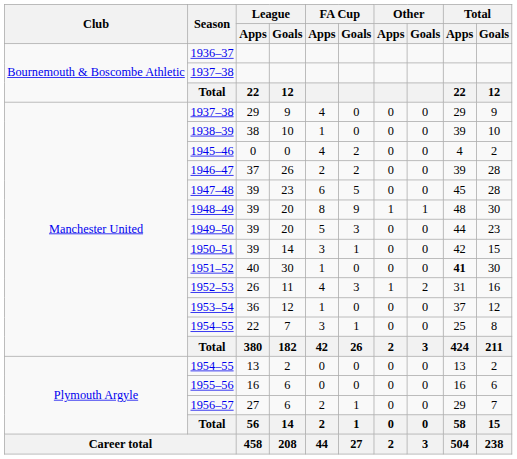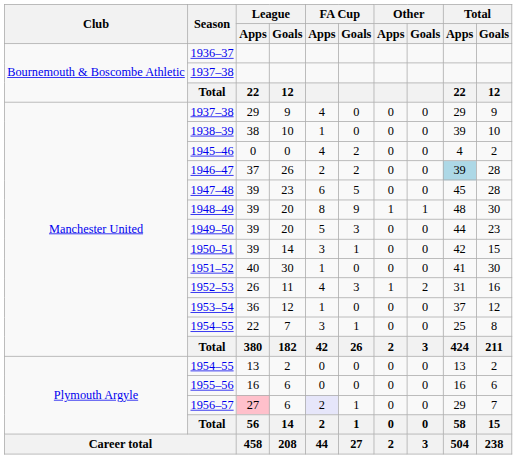(460, 170) no background -> (460, 170) lightblue background
(460, 268) bold -> (460, 268) normal
(253, 405) no background -> (253, 405) pink background
(322, 405) no background -> (322, 405) lavender background
